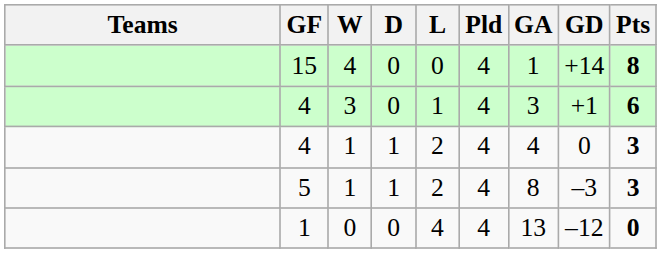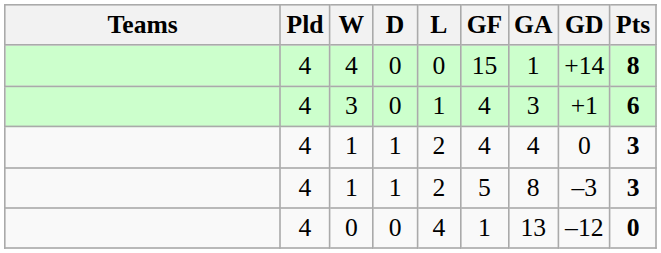columns swapped: (484, 24) <-> (304, 24)
